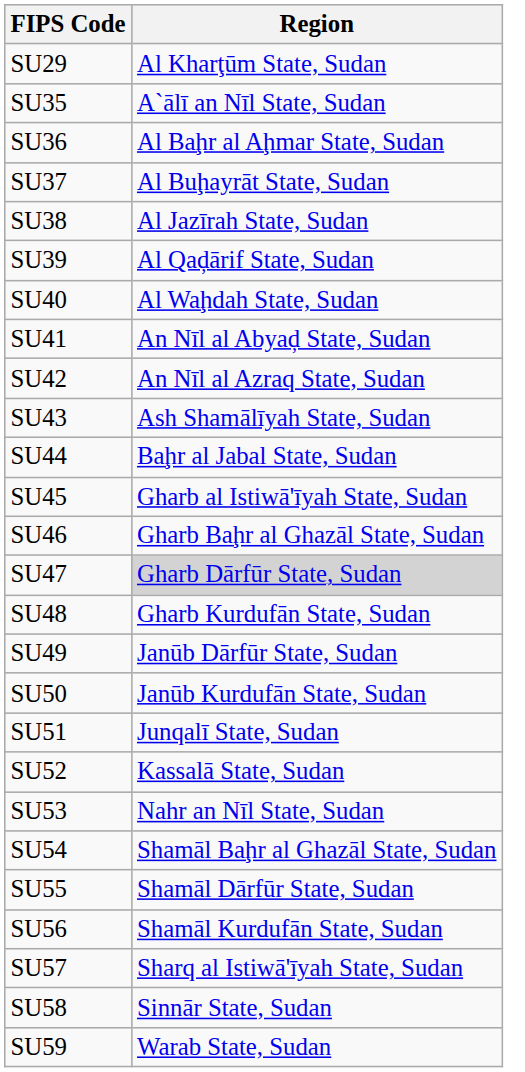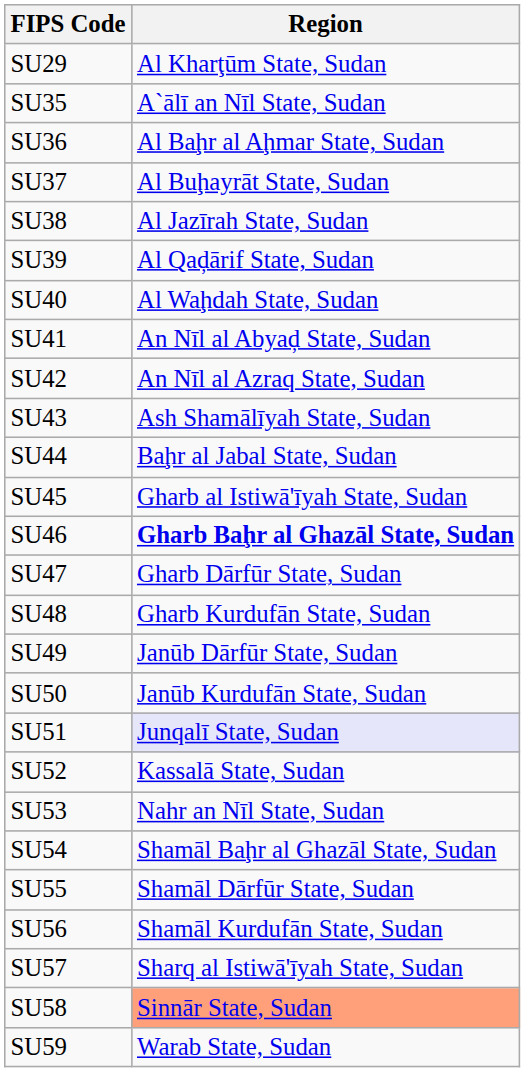(311, 535) normal -> (326, 535) bold
(269, 574) lightgrey background -> (269, 574) no background
(238, 732) no background -> (238, 732) lavender background
(234, 1007) no background -> (234, 1007) lightsalmon background
